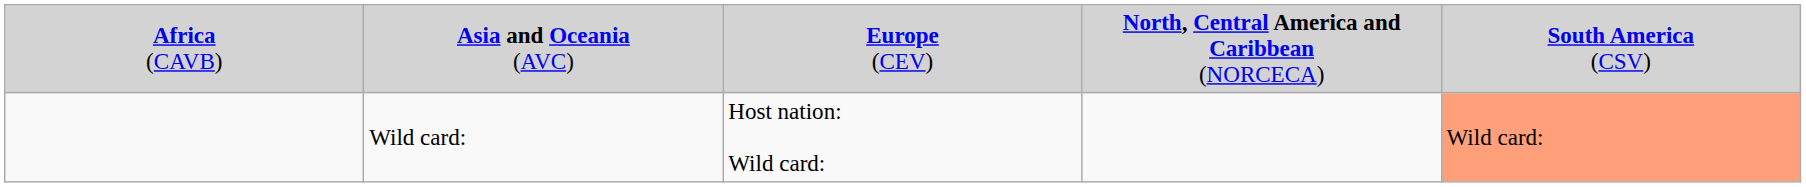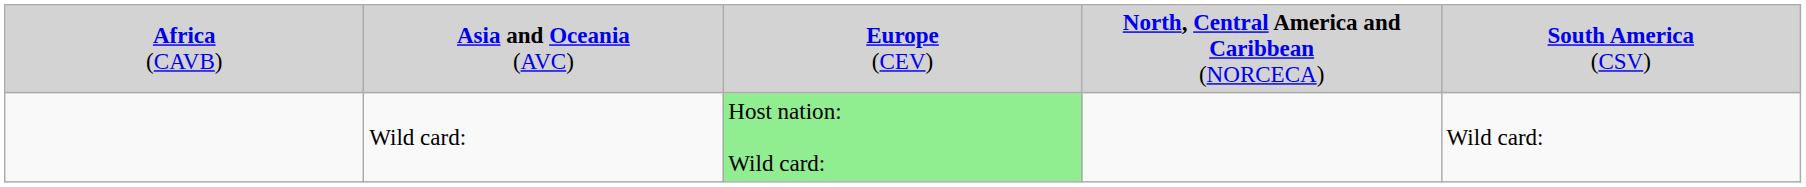(785, 137) no background -> (785, 137) lightgreen background
(1495, 137) lightsalmon background -> (1495, 137) no background
